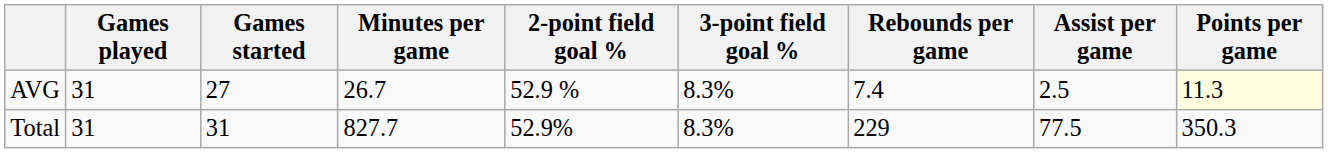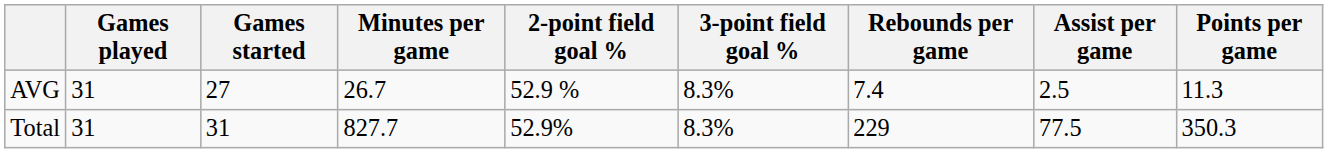(1202, 89) lightyellow background -> (1202, 89) no background
